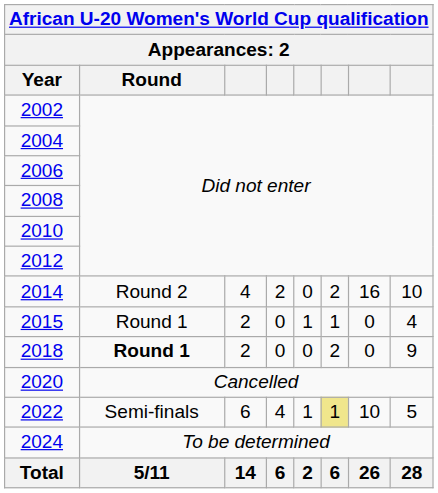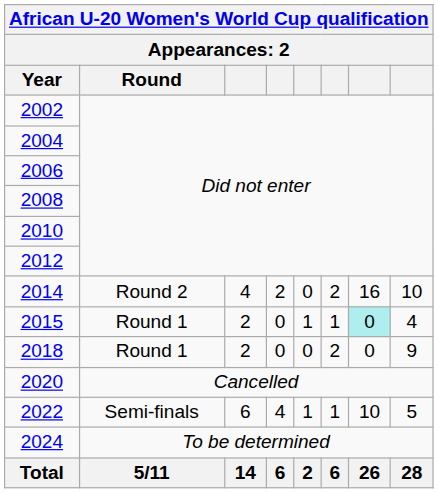(370, 321) no background -> (370, 321) paleturquoise background
(152, 351) bold -> (152, 351) normal
(335, 412) khaki background -> (335, 412) no background
